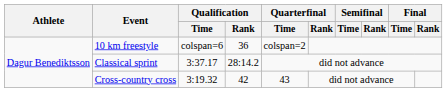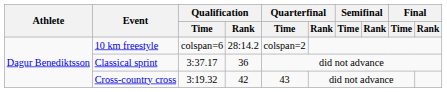(243, 46) 36 -> (243, 46) 28:14.2
(243, 62) 28:14.2 -> (243, 62) 36
